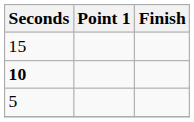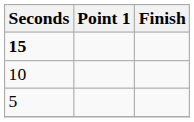(17, 46) normal -> (17, 46) bold
(17, 74) bold -> (17, 74) normal
